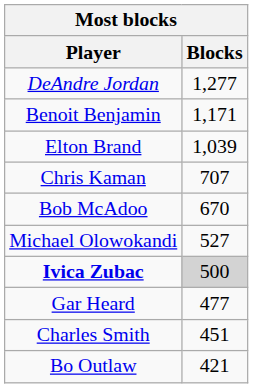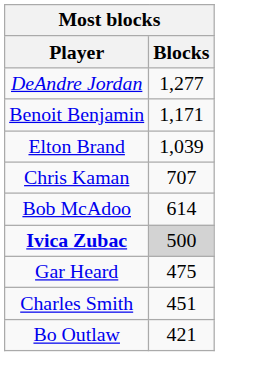(215, 209) 670 -> (181, 209) 614
- row: (93, 240)
(215, 303) 477 -> (181, 271) 475
